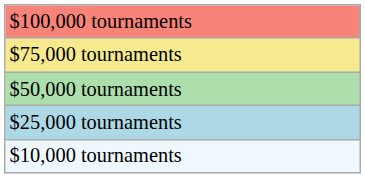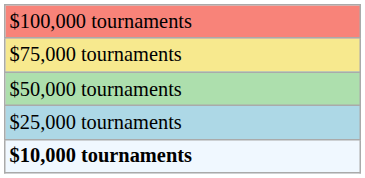(96, 155) normal -> (101, 155) bold
